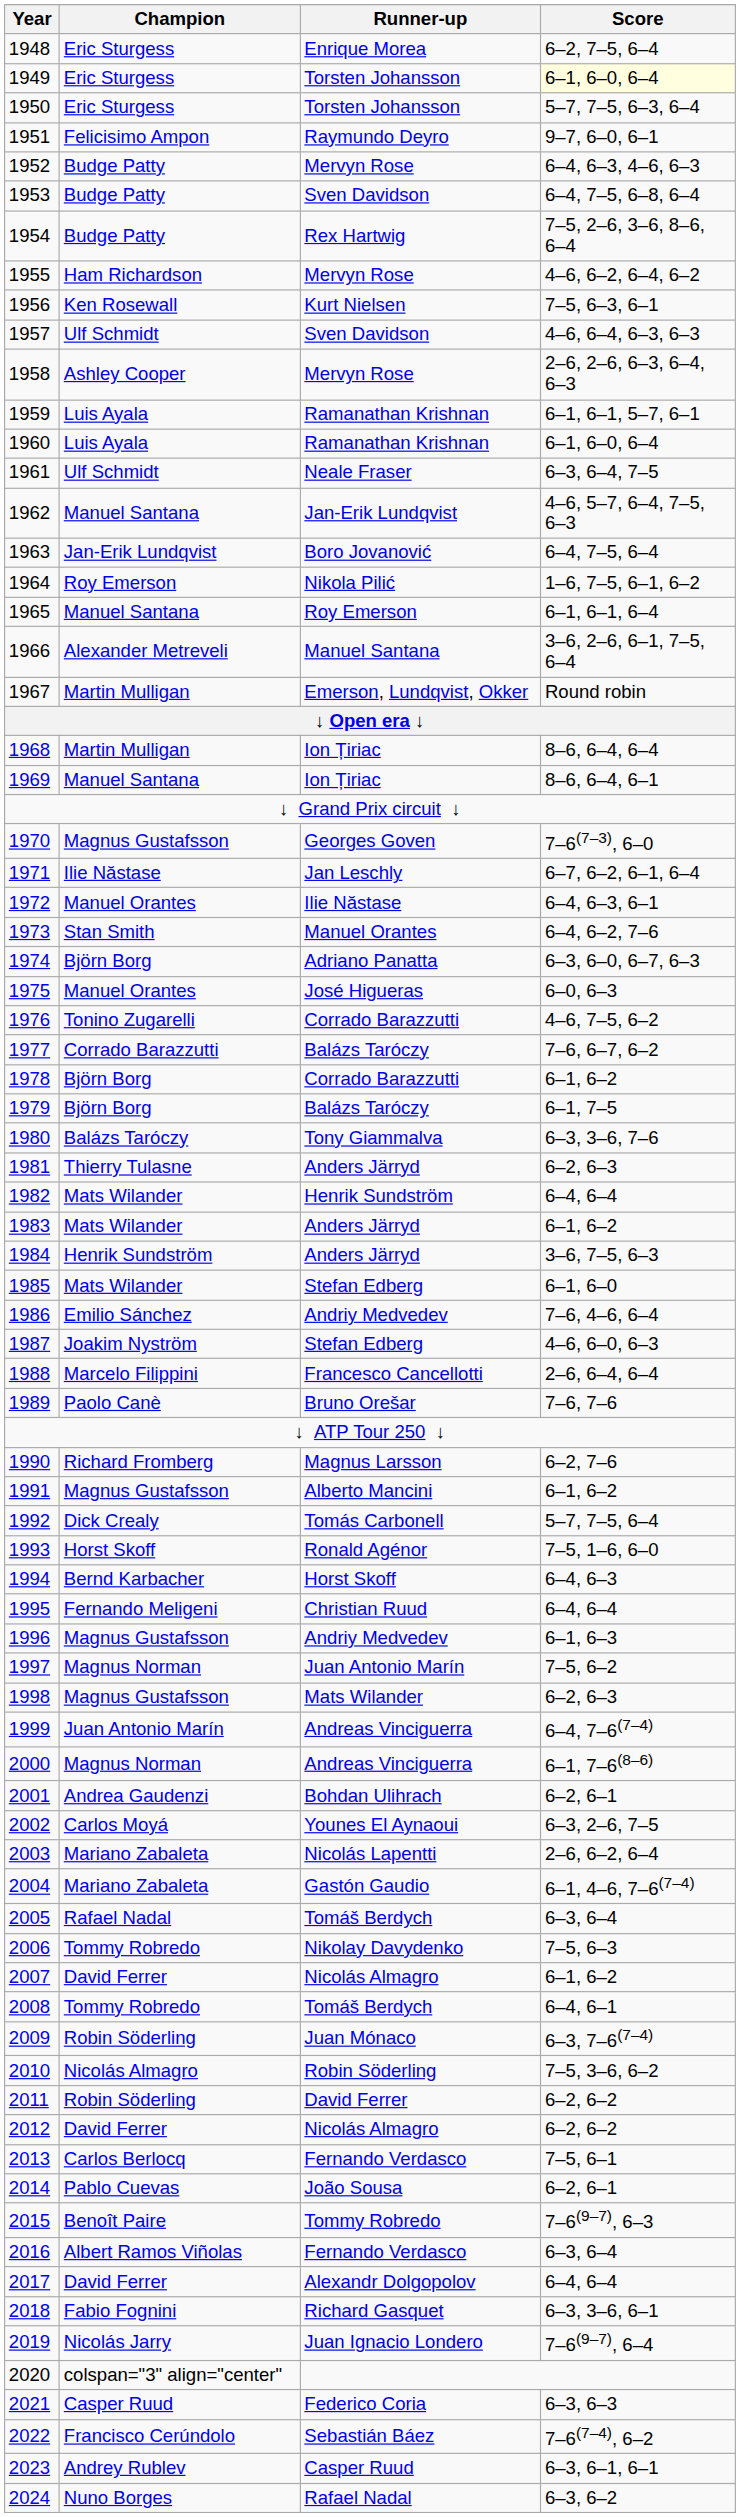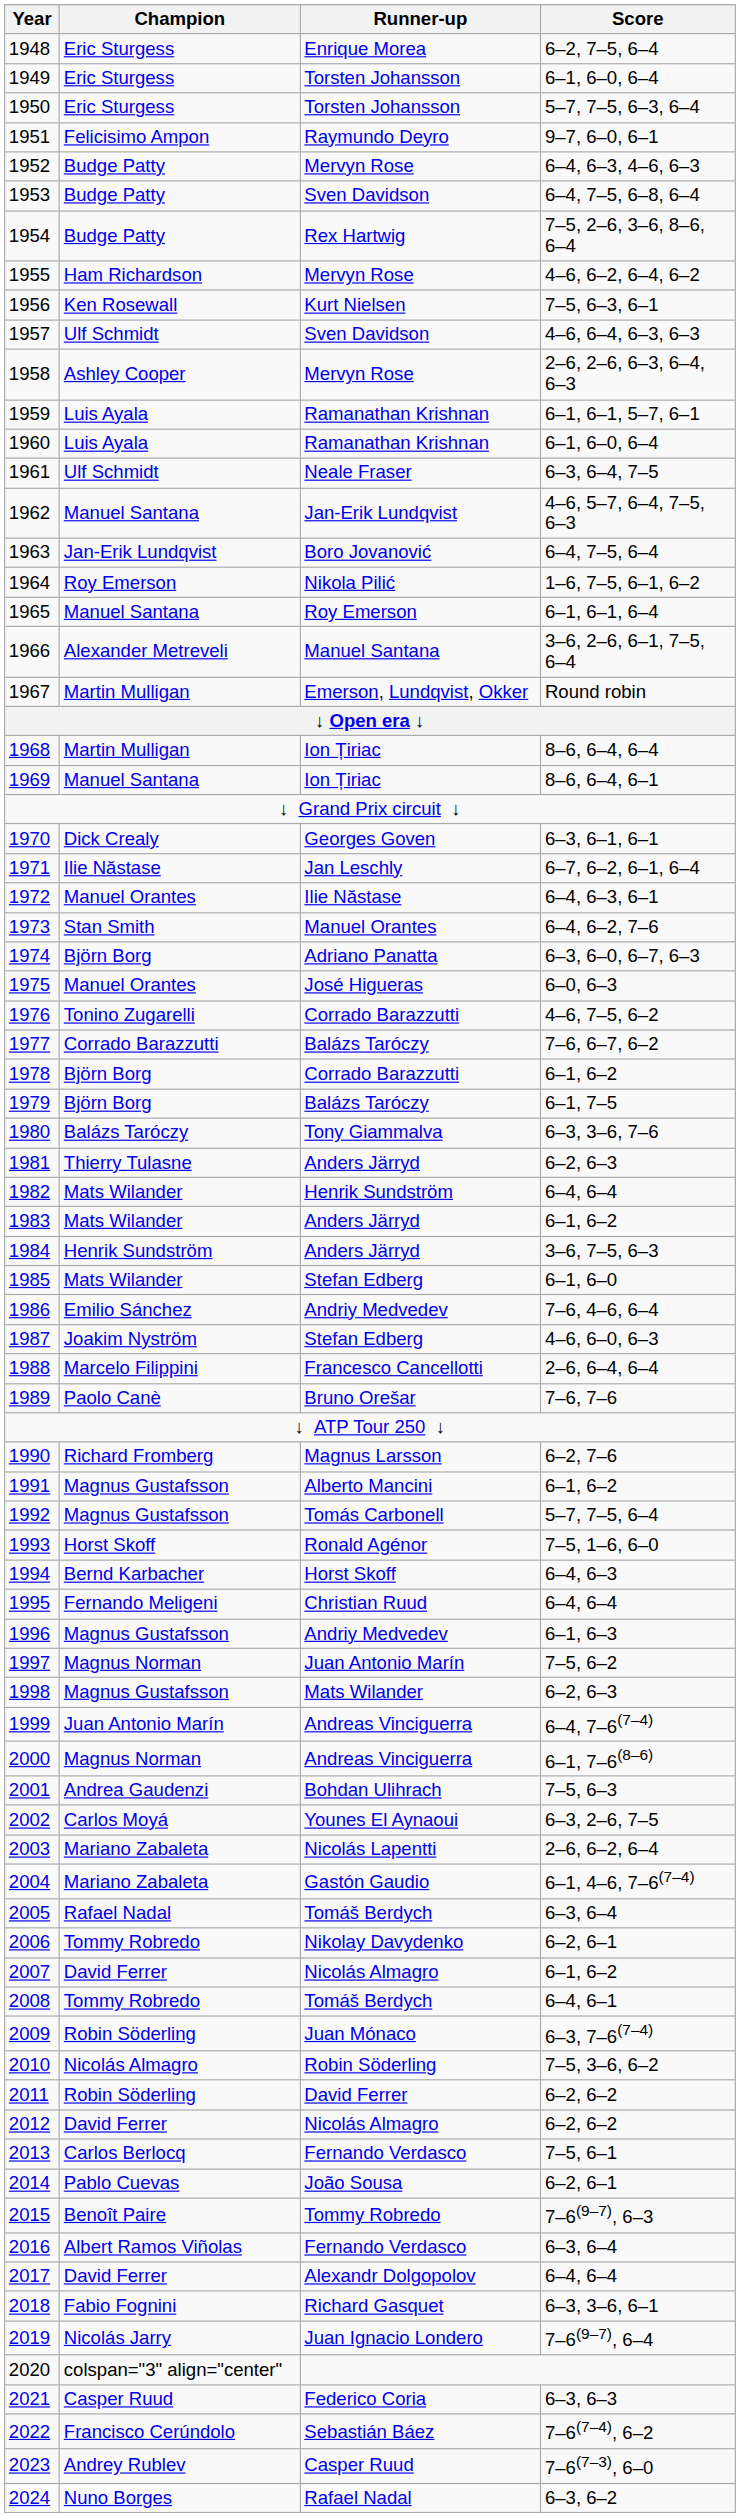(602, 78) lightyellow background -> (602, 78) no background
(146, 841) Magnus Gustafsson -> (111, 838) Dick Crealy
(599, 841) 7–6(7–3), 6–0 -> (602, 838) 6–3, 6–1, 6–1
(111, 1520) Dick Crealy -> (146, 1515) Magnus Gustafsson
(581, 1795) 6–2, 6–1 -> (581, 1790) 7–5, 6–3
(581, 1947) 7–5, 6–3 -> (581, 1942) 6–2, 6–1
(602, 2468) 6–3, 6–1, 6–1 -> (599, 2465) 7–6(7–3), 6–0
